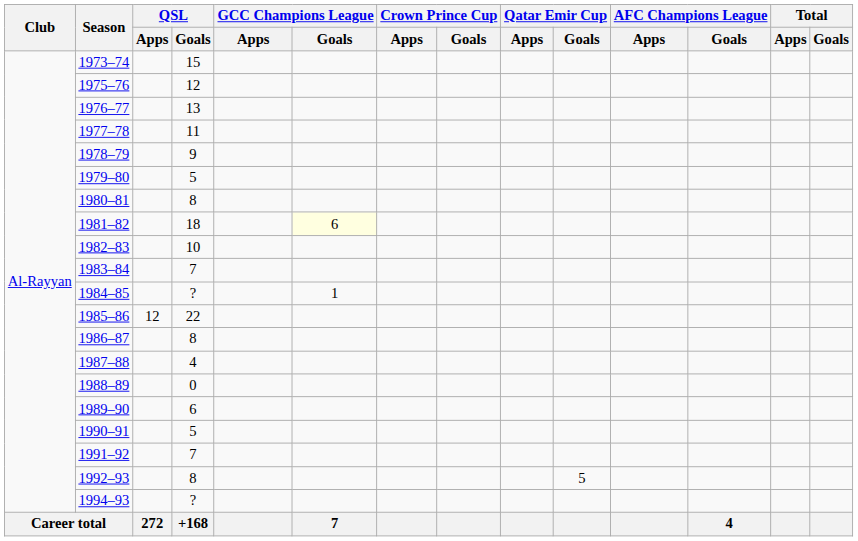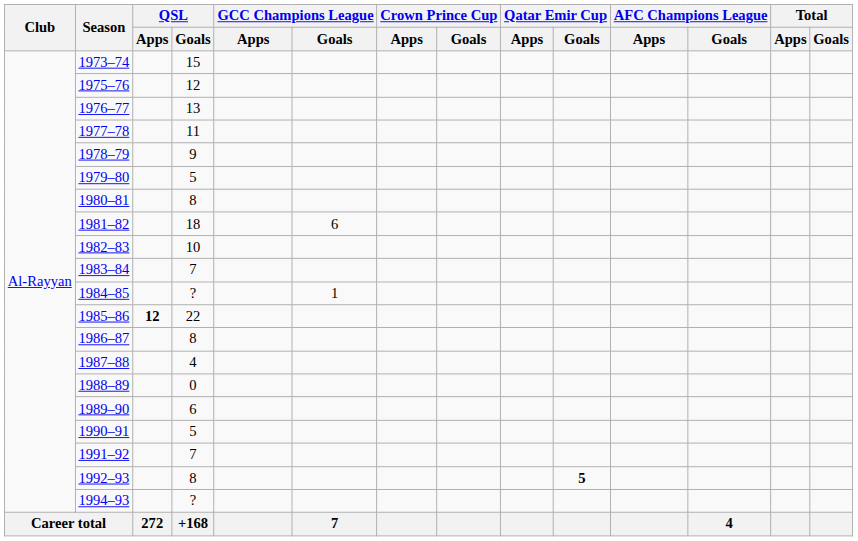(335, 223) lightyellow background -> (335, 223) no background
(152, 316) normal -> (152, 316) bold
(582, 477) normal -> (582, 477) bold
